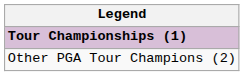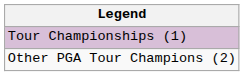(97, 38) bold -> (97, 38) normal
